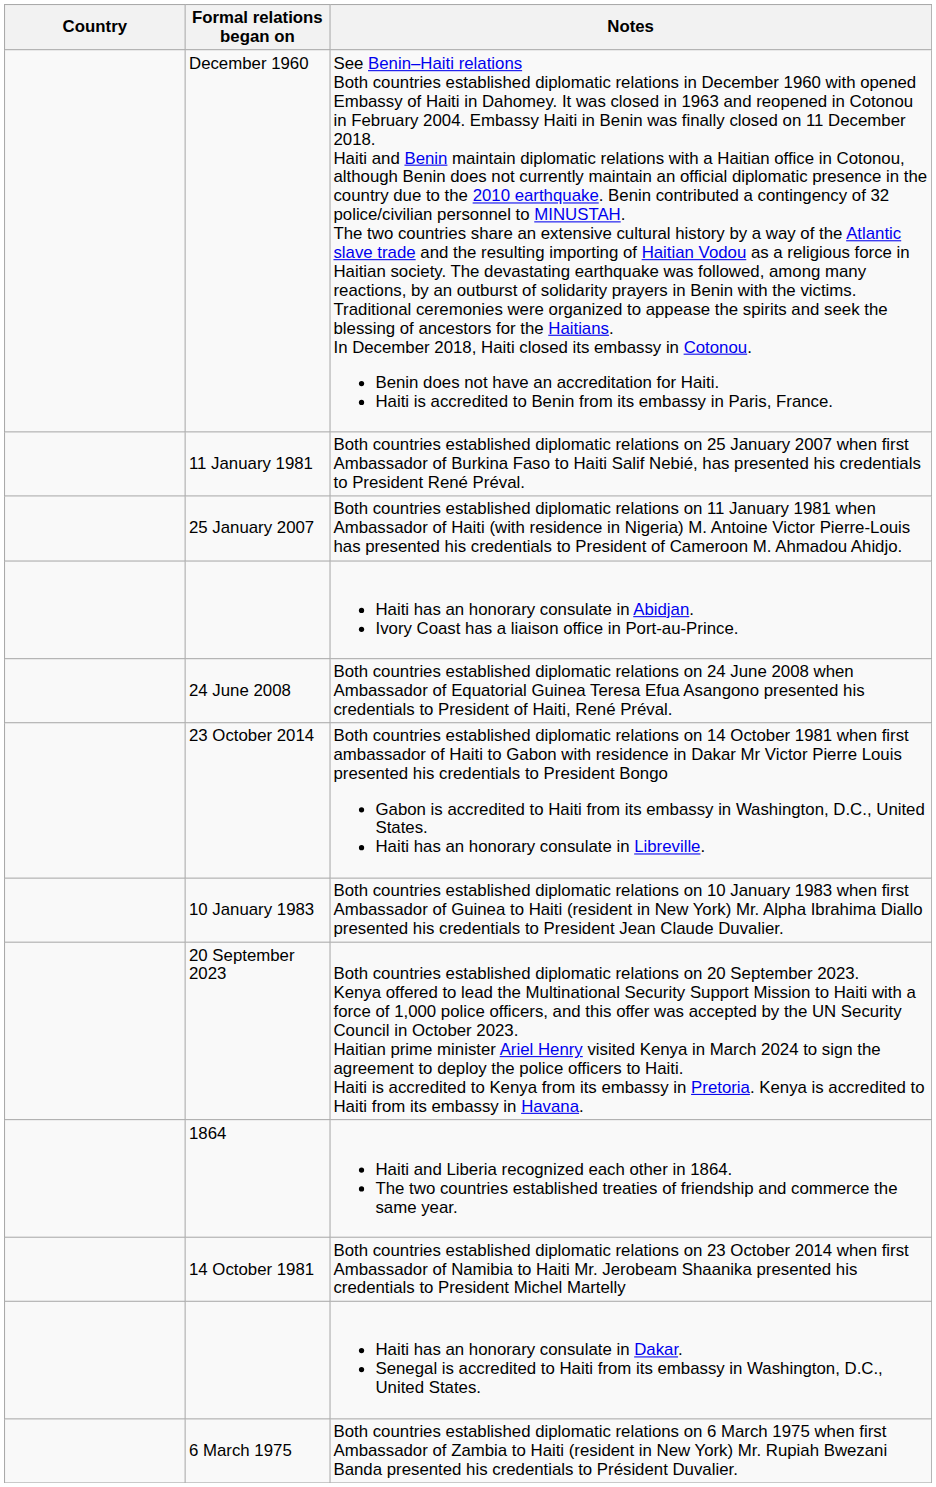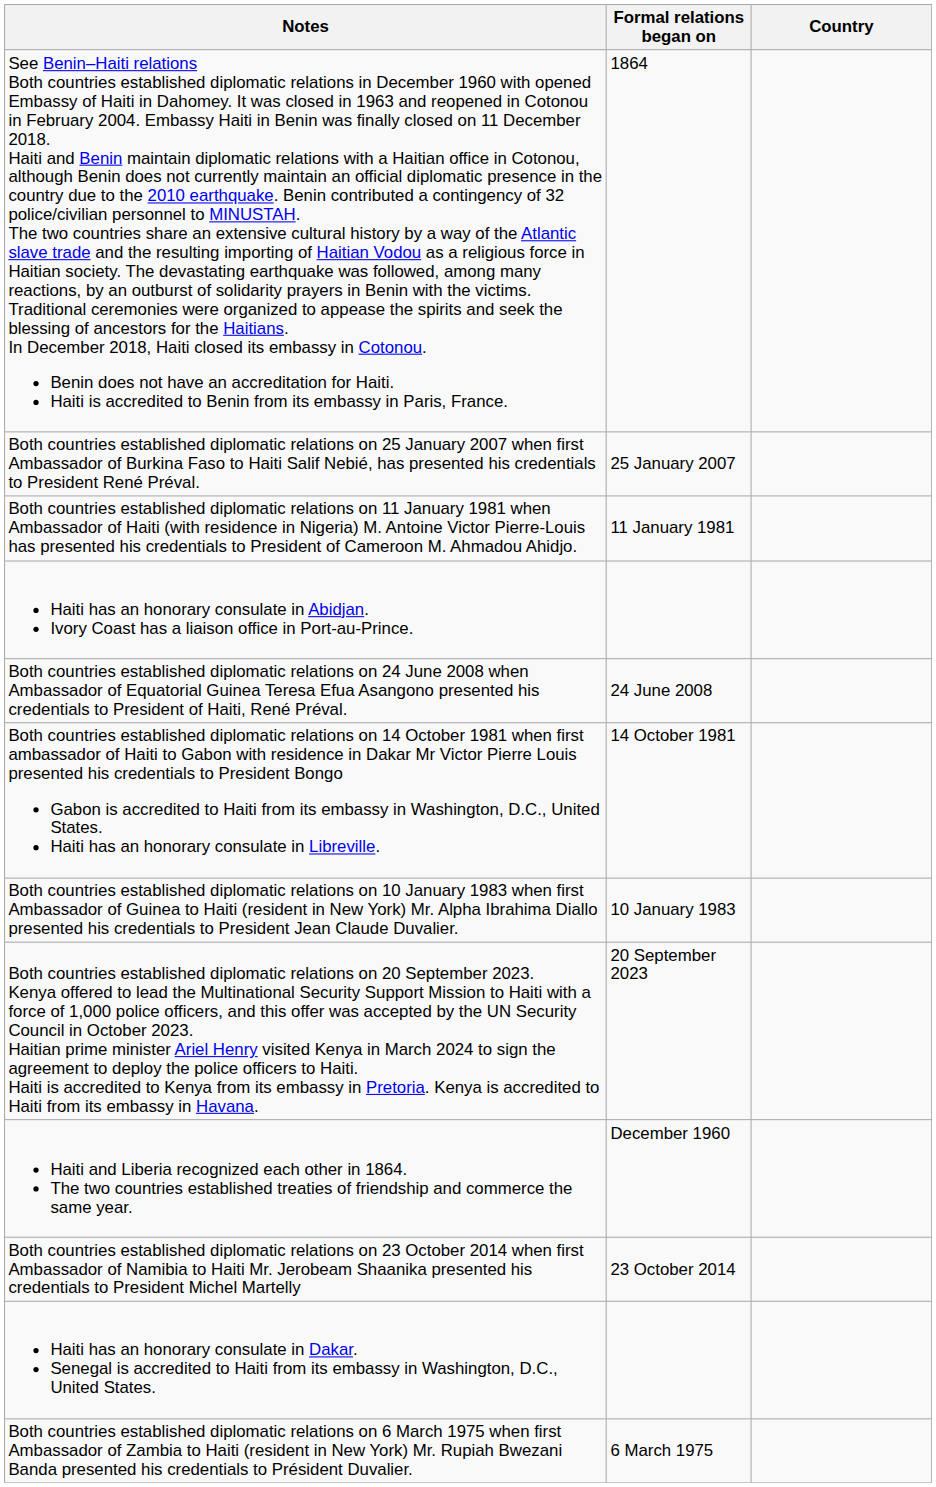columns swapped: (95, 27) <-> (631, 27)
(249, 63) December 1960 -> (629, 63) 1864
(251, 463) 11 January 1981 -> (673, 463) 25 January 2007
(252, 528) 25 January 2007 -> (672, 528) 11 January 1981
(252, 736) 23 October 2014 -> (673, 736) 14 October 1981
(208, 1133) 1864 -> (670, 1133) December 1960
(252, 1269) 14 October 1981 -> (673, 1269) 23 October 2014
